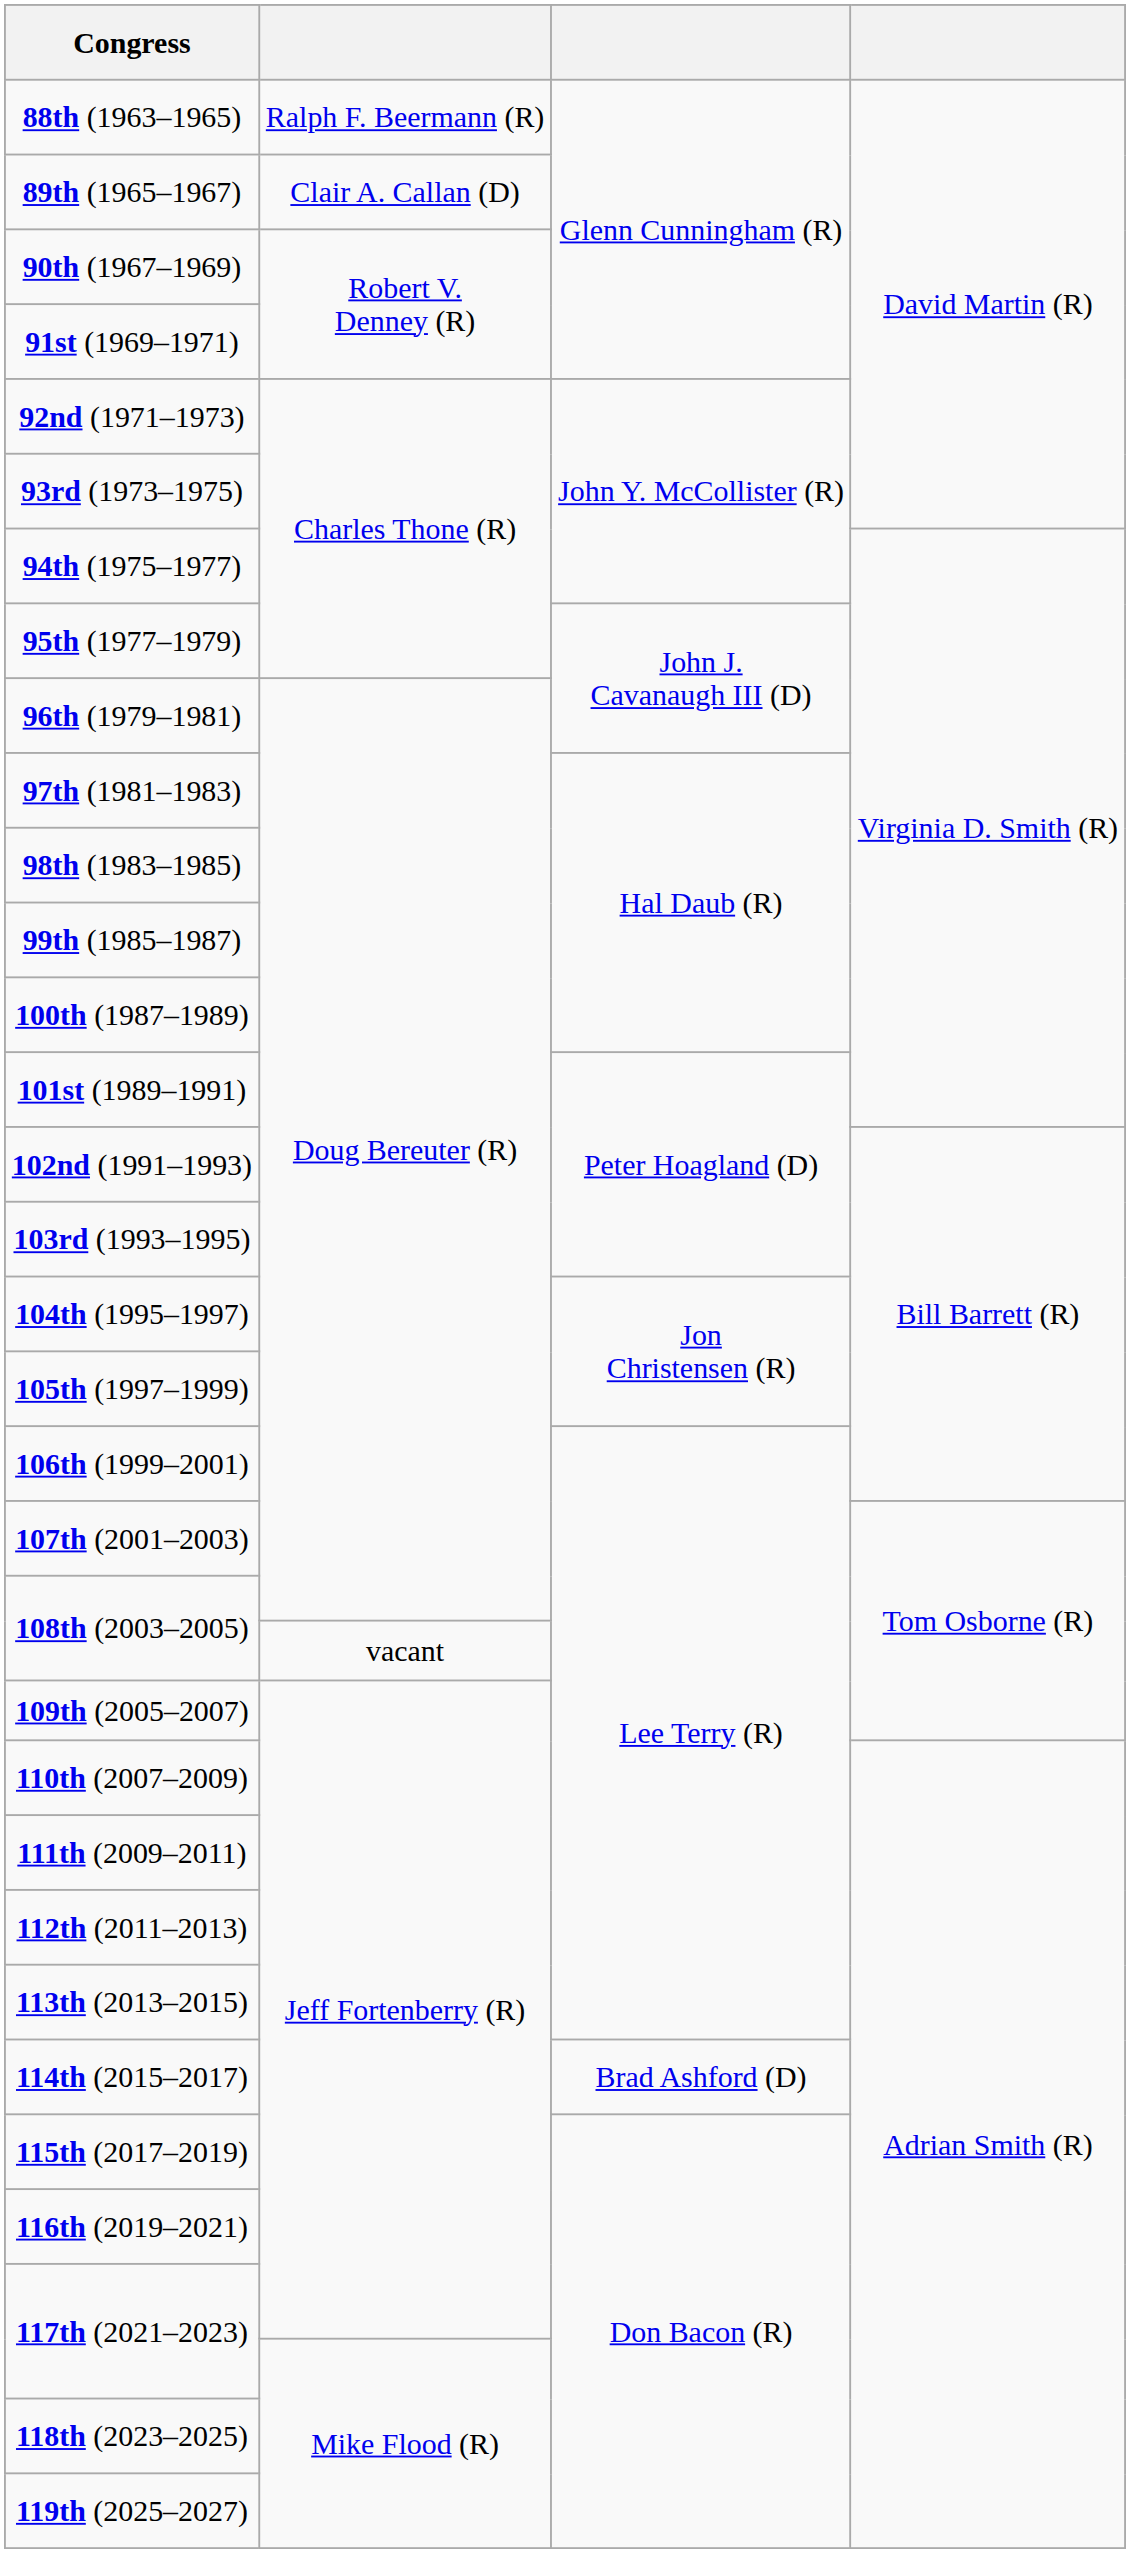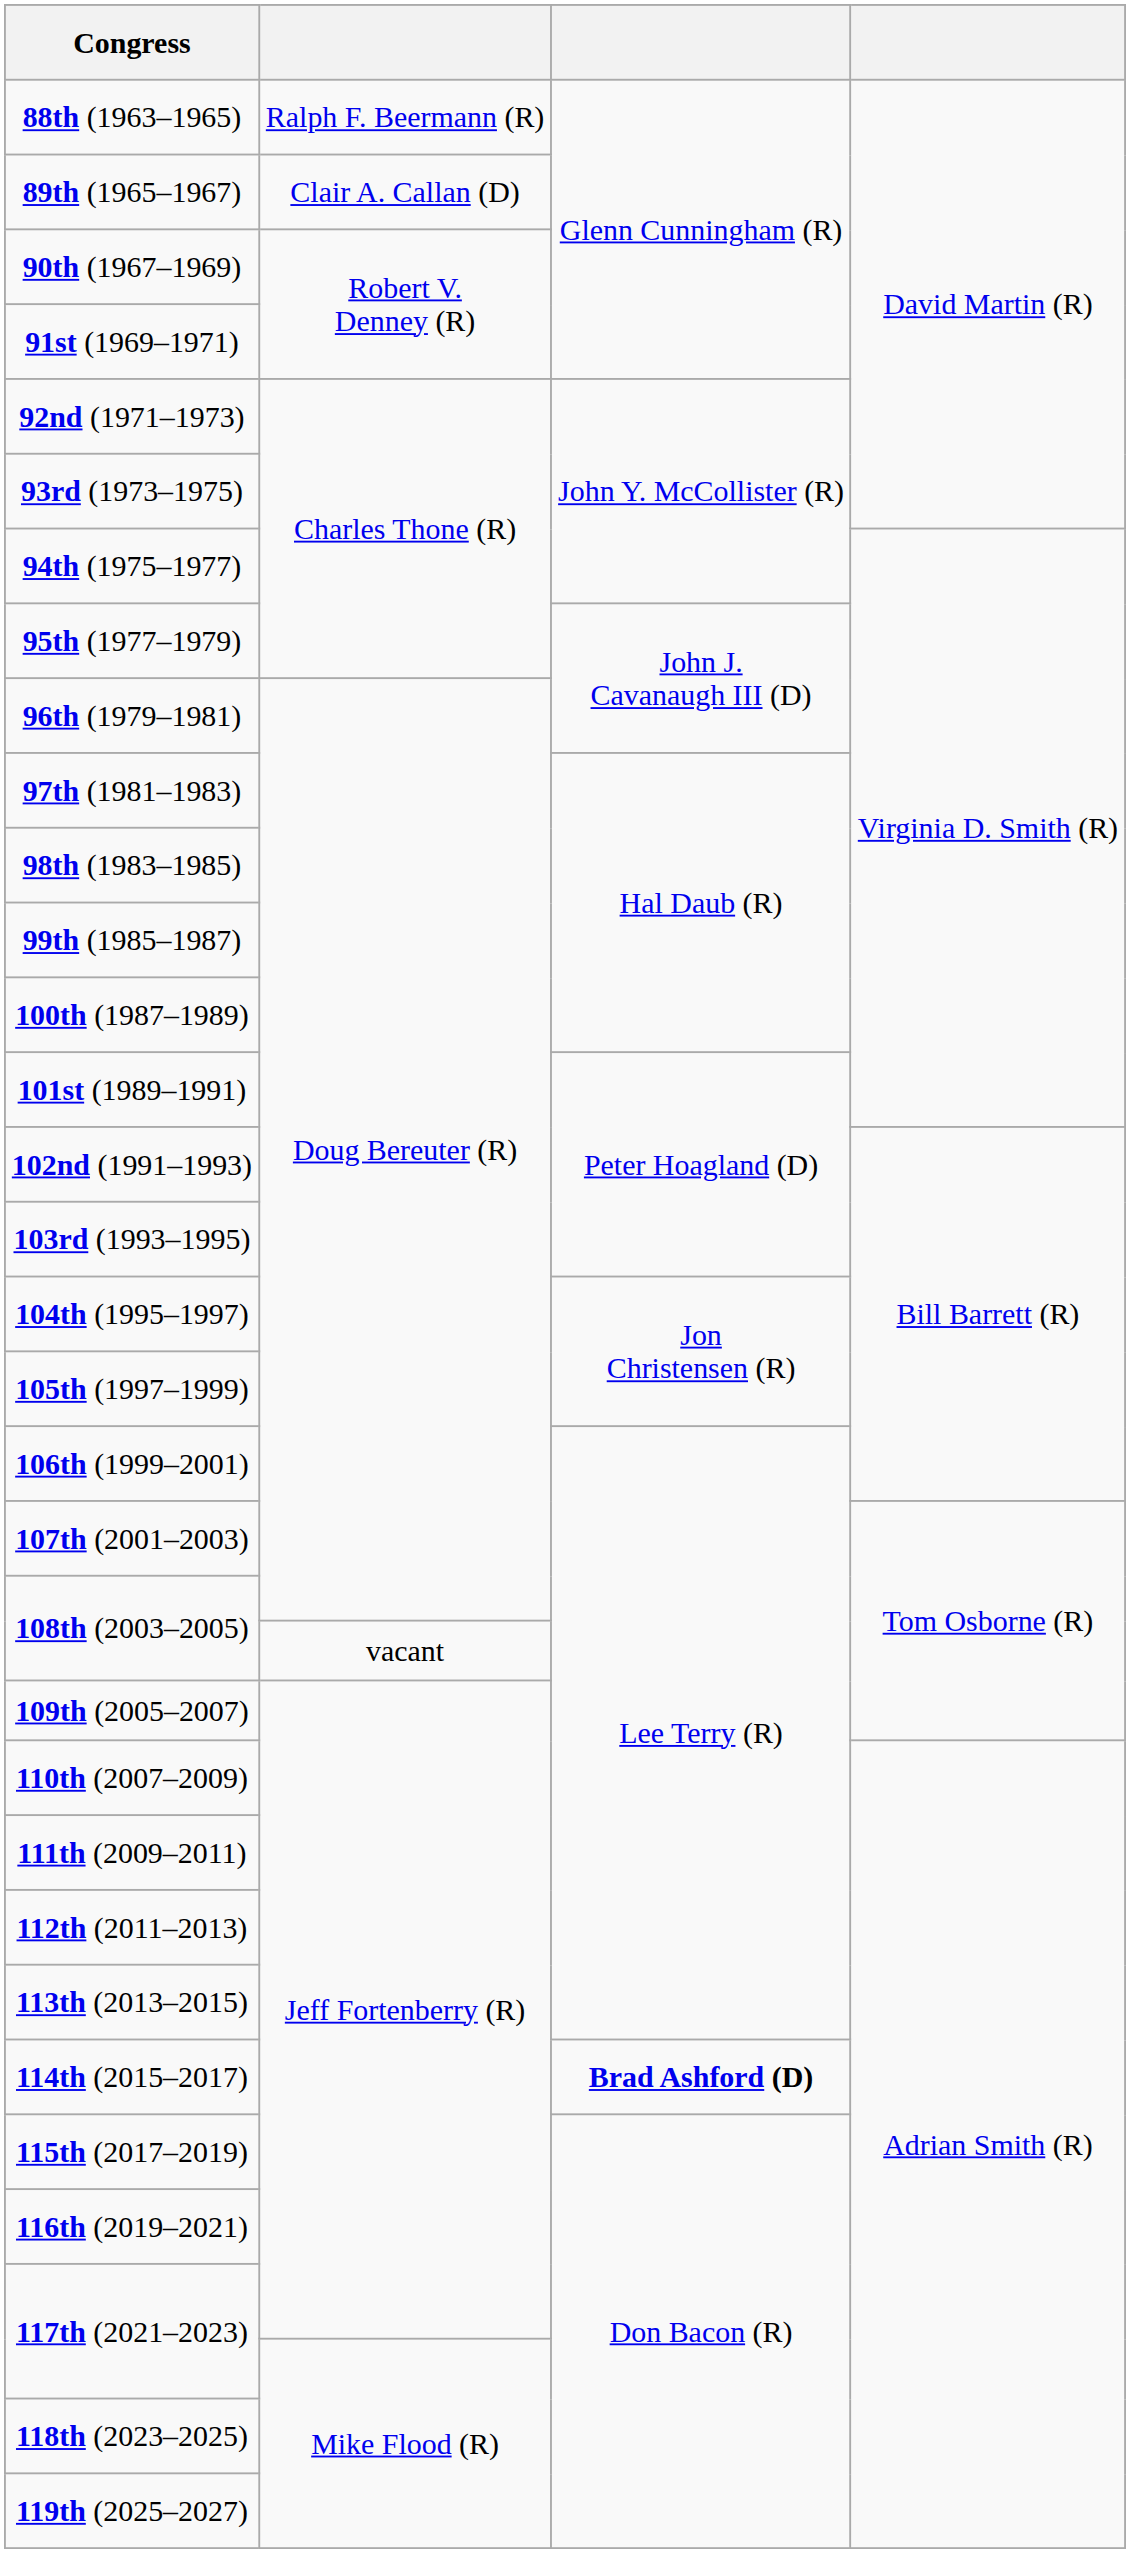(701, 2076) normal -> (701, 2076) bold
